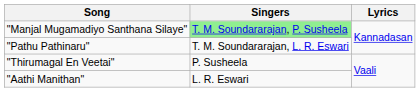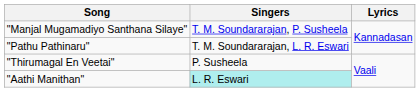(270, 29) lightgreen background -> (270, 29) no background
(220, 79) no background -> (220, 79) paleturquoise background
